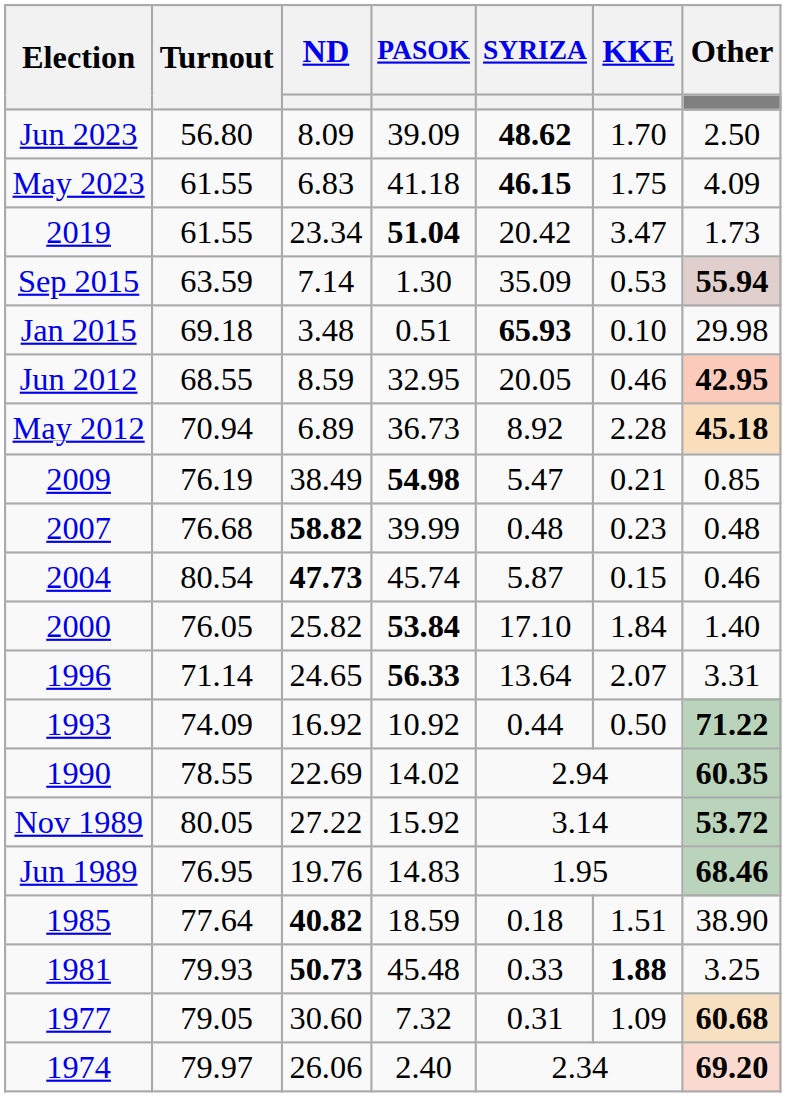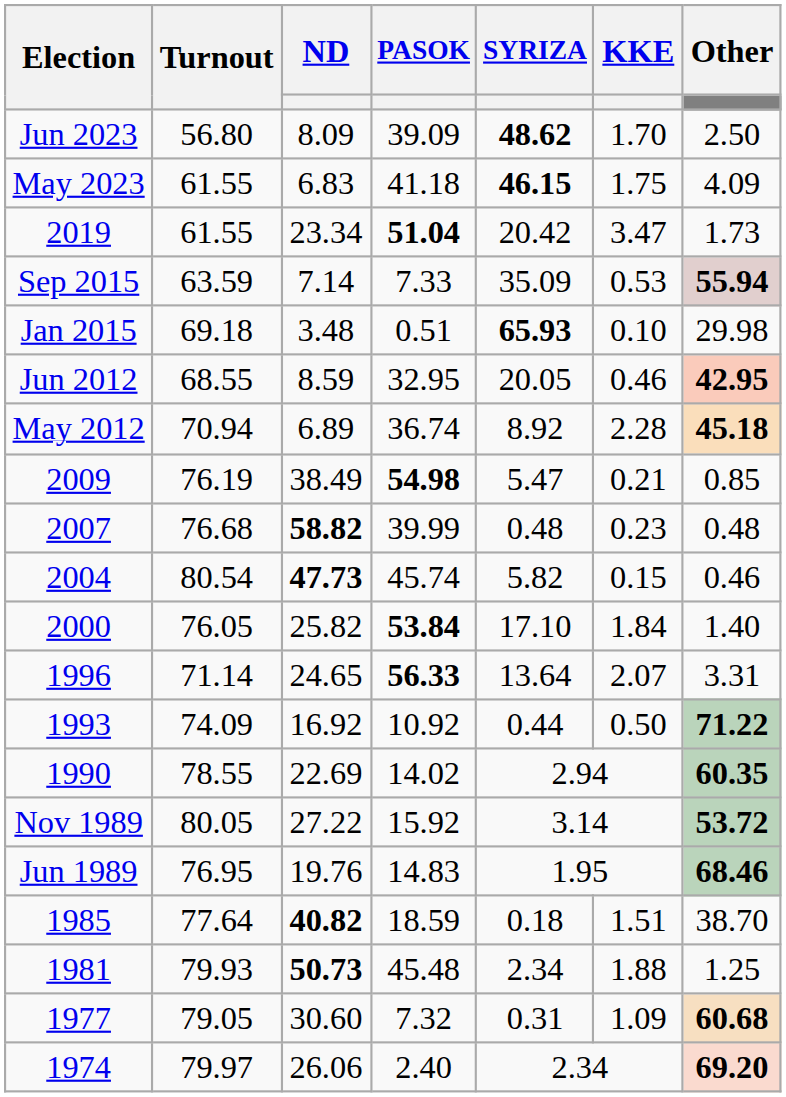(424, 281) 1.30 -> (424, 281) 7.33
(424, 428) 36.73 -> (424, 428) 36.74
(535, 575) 5.87 -> (535, 575) 5.82
(732, 919) 38.90 -> (732, 919) 38.70
(535, 968) 0.33 -> (535, 968) 2.34
(638, 968) bold -> (638, 968) normal
(732, 968) 3.25 -> (732, 968) 1.25
